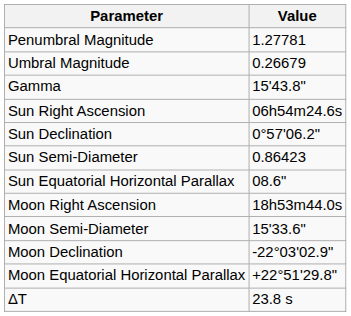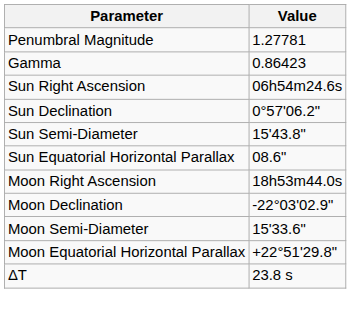- row: (69, 63)
(279, 87) 15'43.8" -> (279, 63) 0.86423
(279, 157) 0.86423 -> (279, 134) 15'43.8"
rows swapped: (65, 252) <-> (78, 228)
